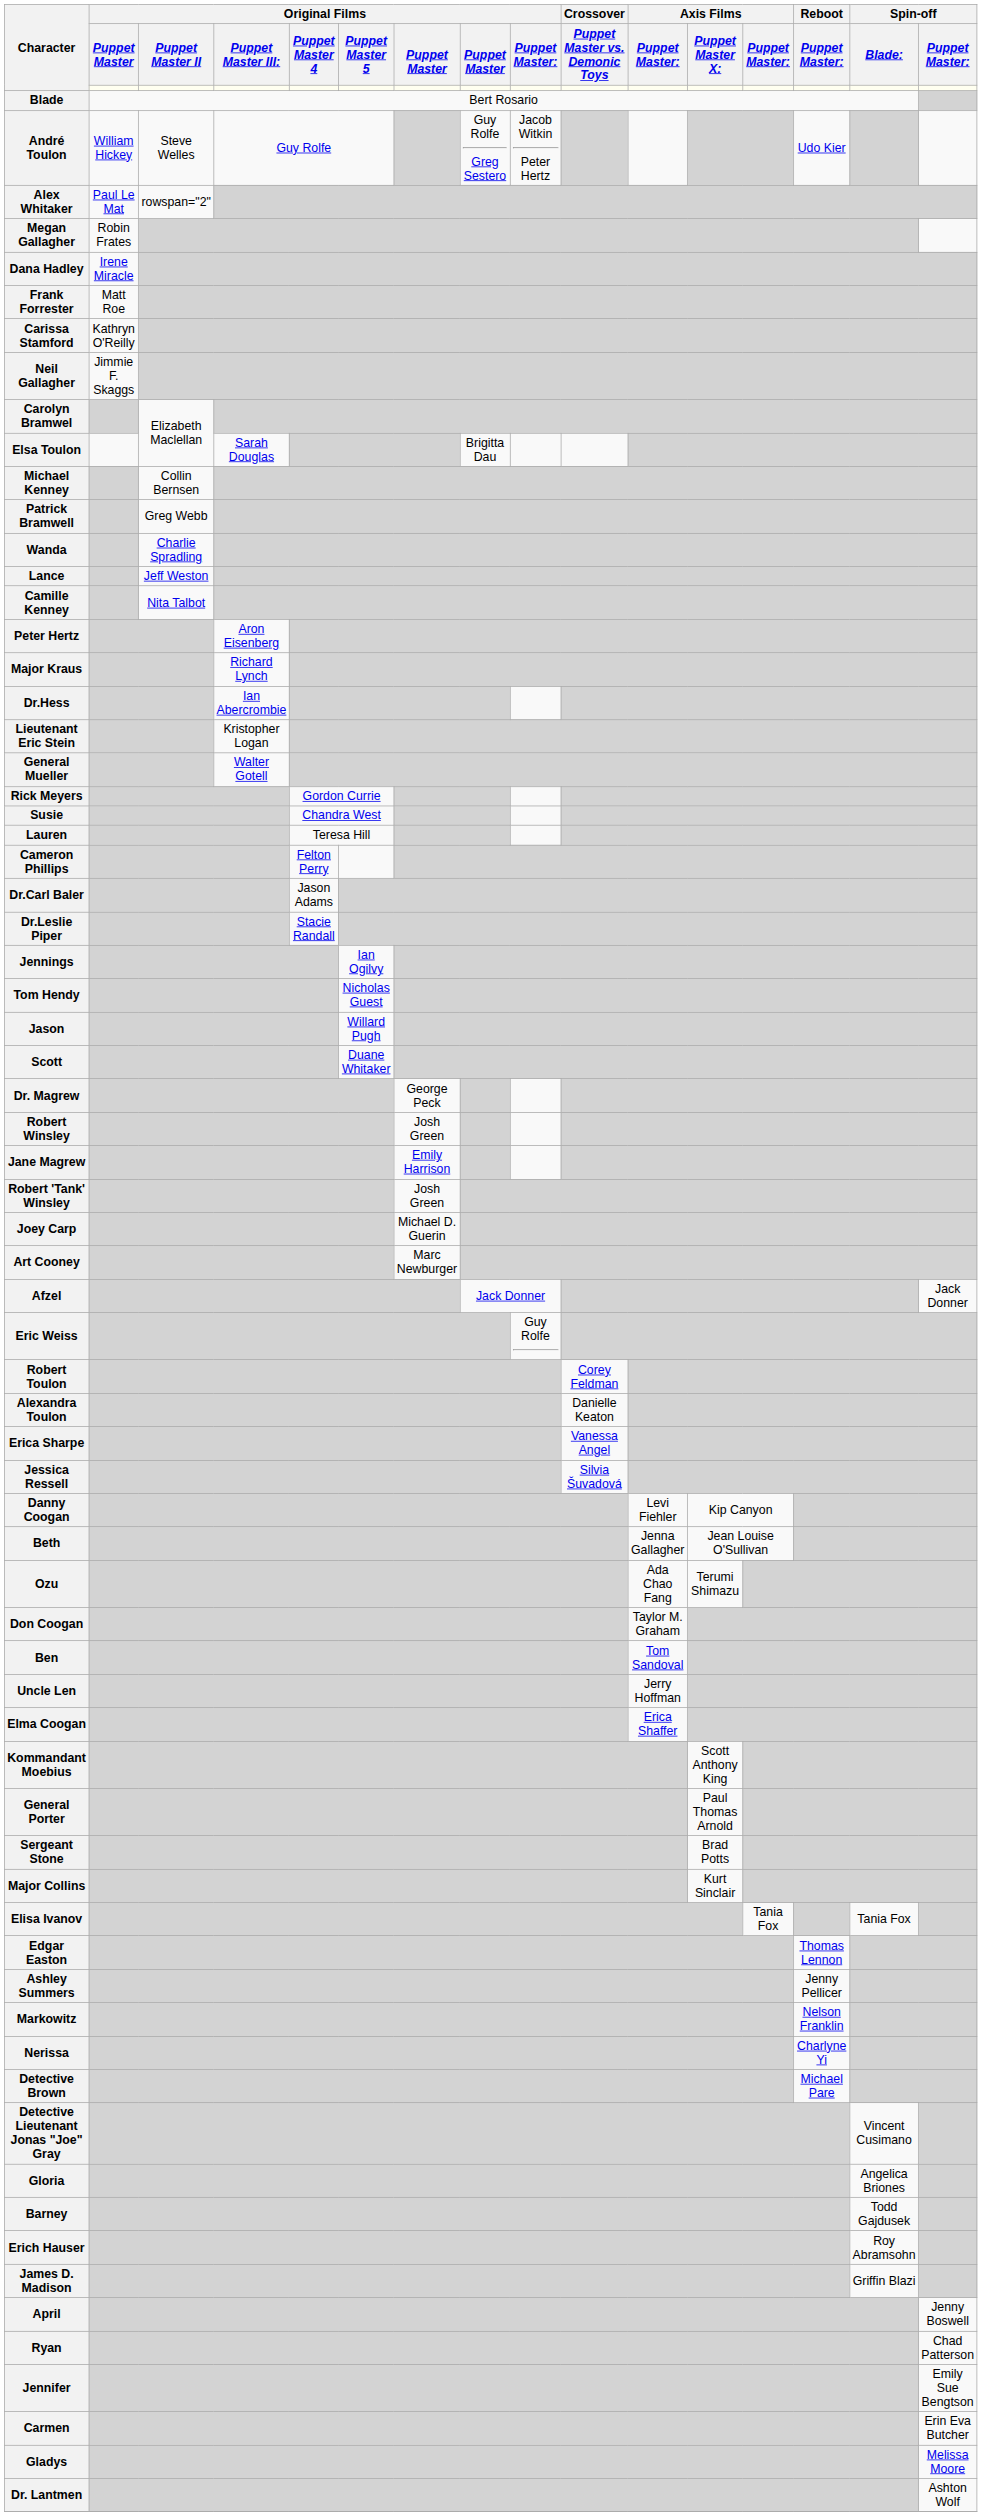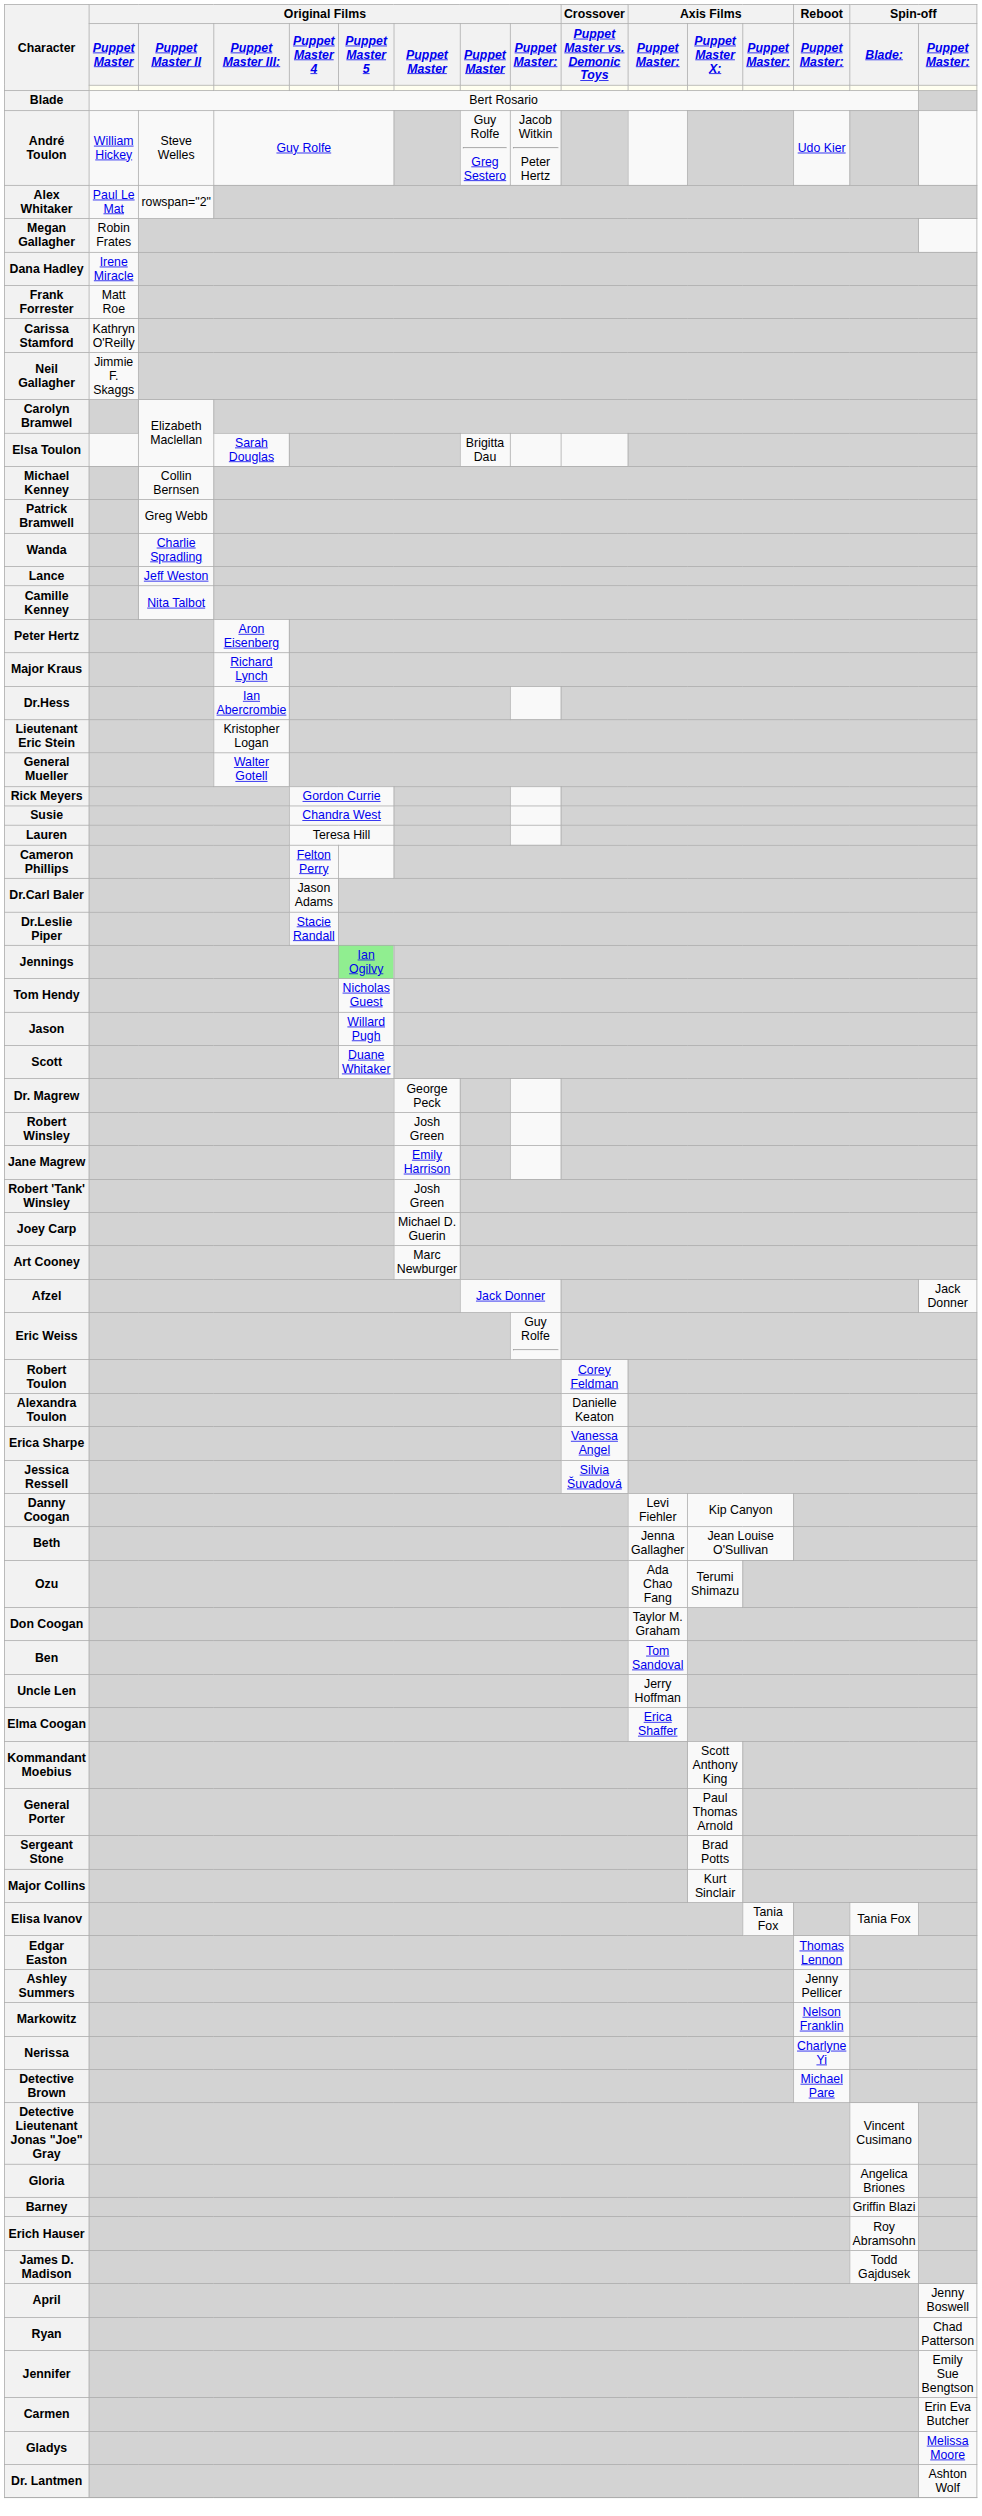(366, 962) no background -> (366, 962) lightgreen background
(884, 2214) Todd Gajdusek -> (884, 2207) Griffin Blazi
(884, 2280) Griffin Blazi -> (884, 2267) Todd Gajdusek
